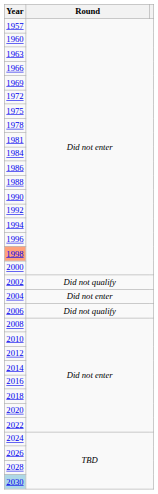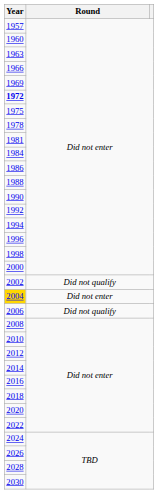(15, 97) normal -> (15, 97) bold
(15, 254) lightsalmon background -> (15, 254) no background
(15, 297) no background -> (15, 297) gold background
(15, 482) lightblue background -> (15, 482) no background
